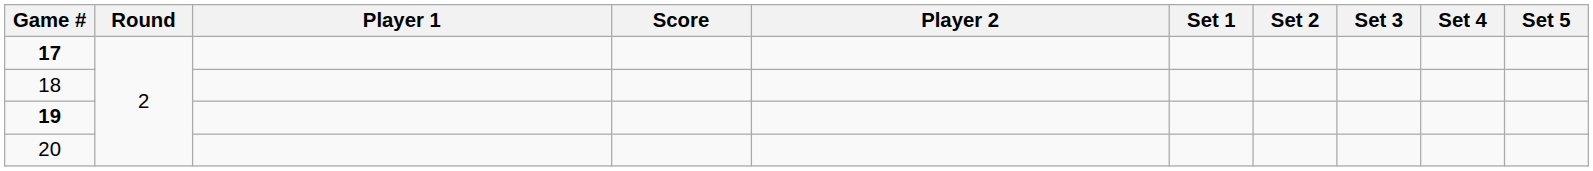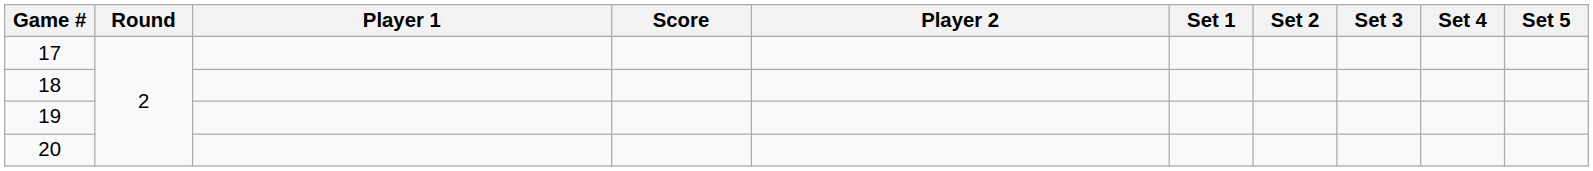(50, 52) bold -> (50, 52) normal
(50, 117) bold -> (50, 117) normal
